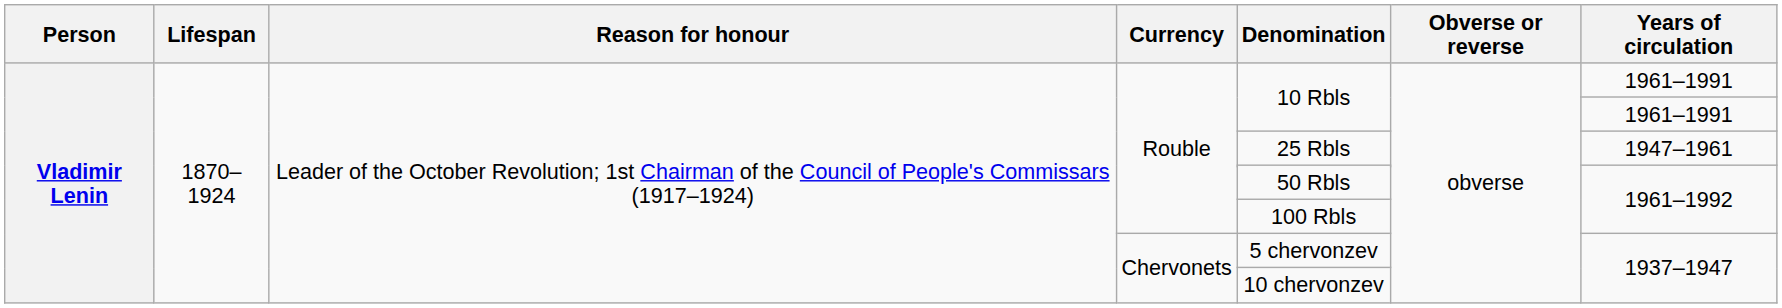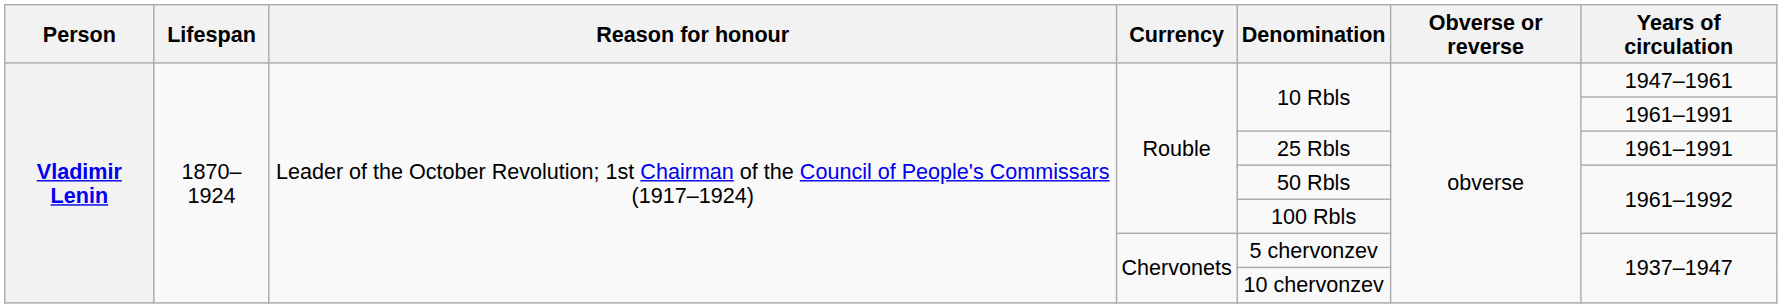(1679, 80) 1961–1991 -> (1679, 80) 1947–1961
(1679, 149) 1947–1961 -> (1679, 149) 1961–1991
